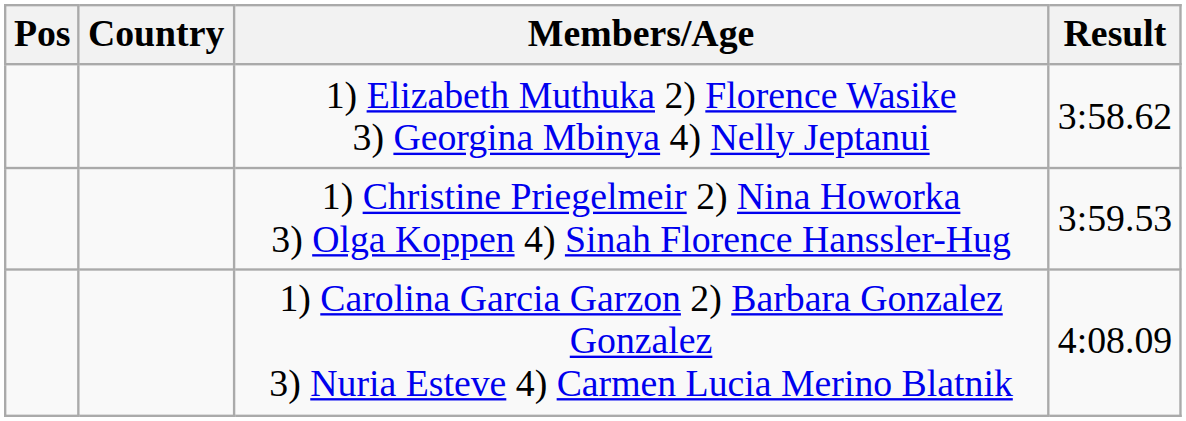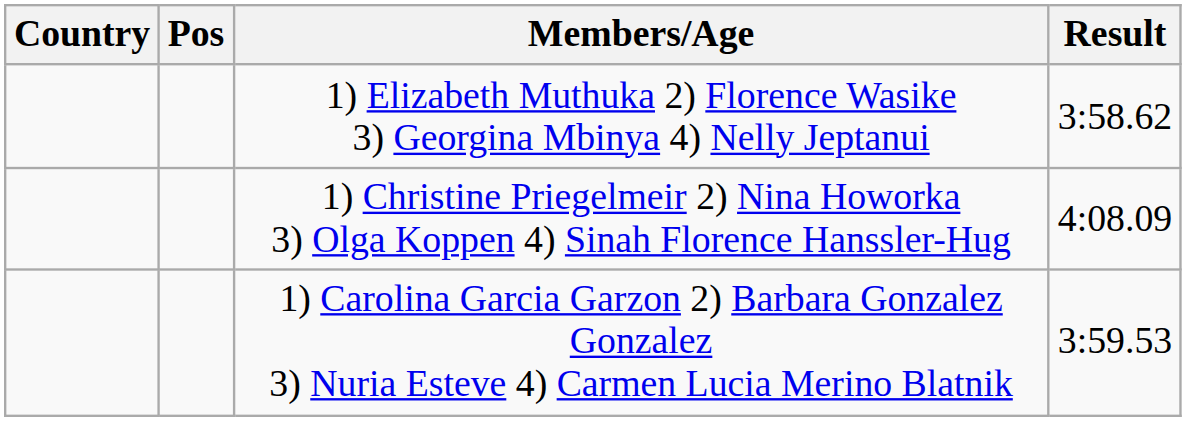columns swapped: (42, 34) <-> (156, 34)
(1115, 217) 3:59.53 -> (1115, 217) 4:08.09
(1115, 341) 4:08.09 -> (1115, 341) 3:59.53
